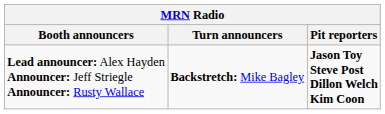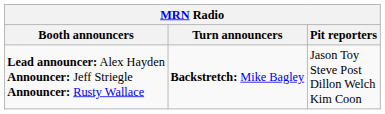(344, 77) bold -> (343, 77) normal
